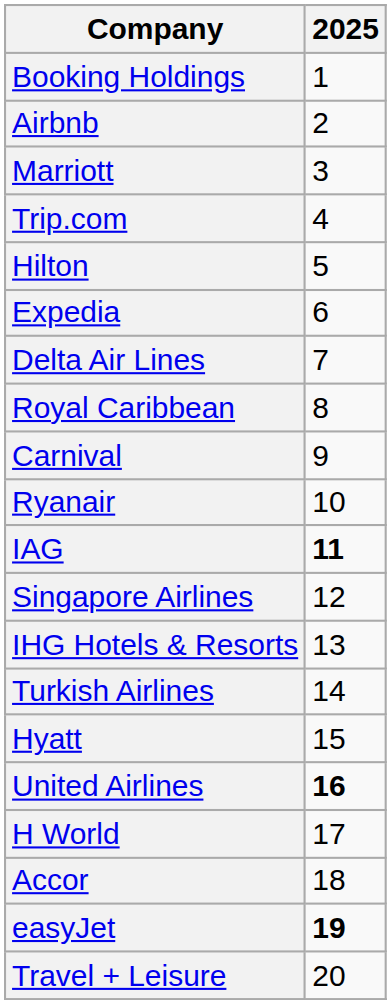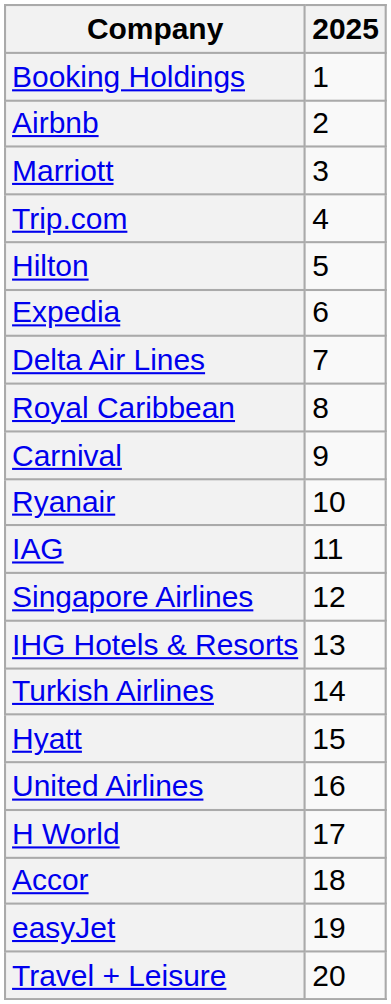(328, 550) bold -> (328, 550) normal
(329, 786) bold -> (329, 786) normal
(329, 928) bold -> (329, 928) normal
